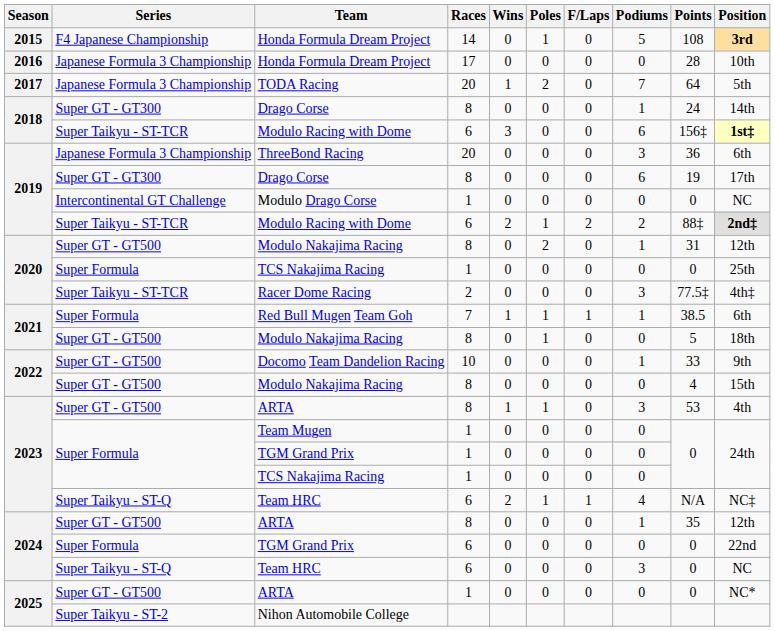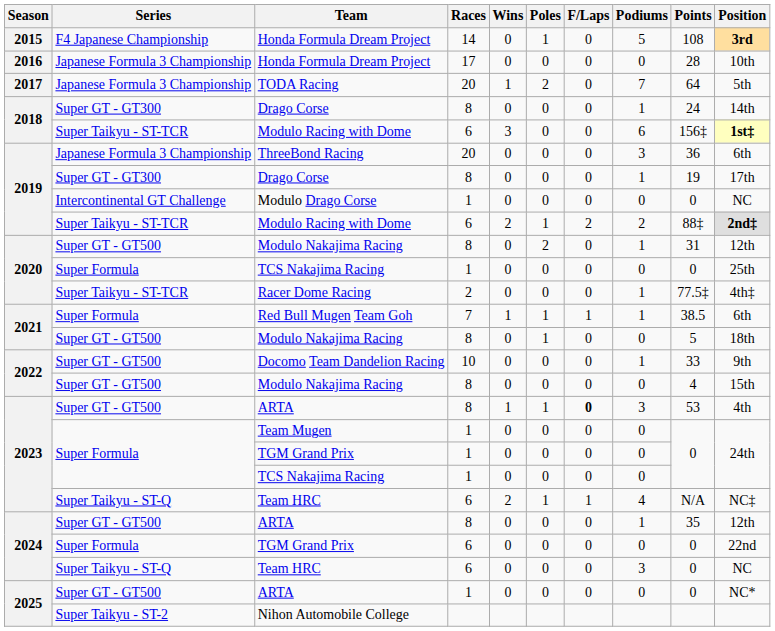(642, 177) 6 -> (642, 177) 1
(642, 292) 3 -> (642, 292) 1
(588, 408) normal -> (588, 408) bold
